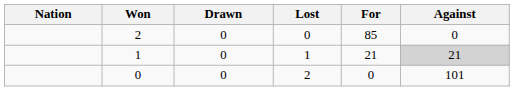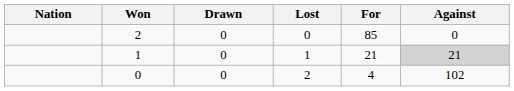(371, 75) 0 -> (371, 75) 4
(455, 75) 101 -> (455, 75) 102
